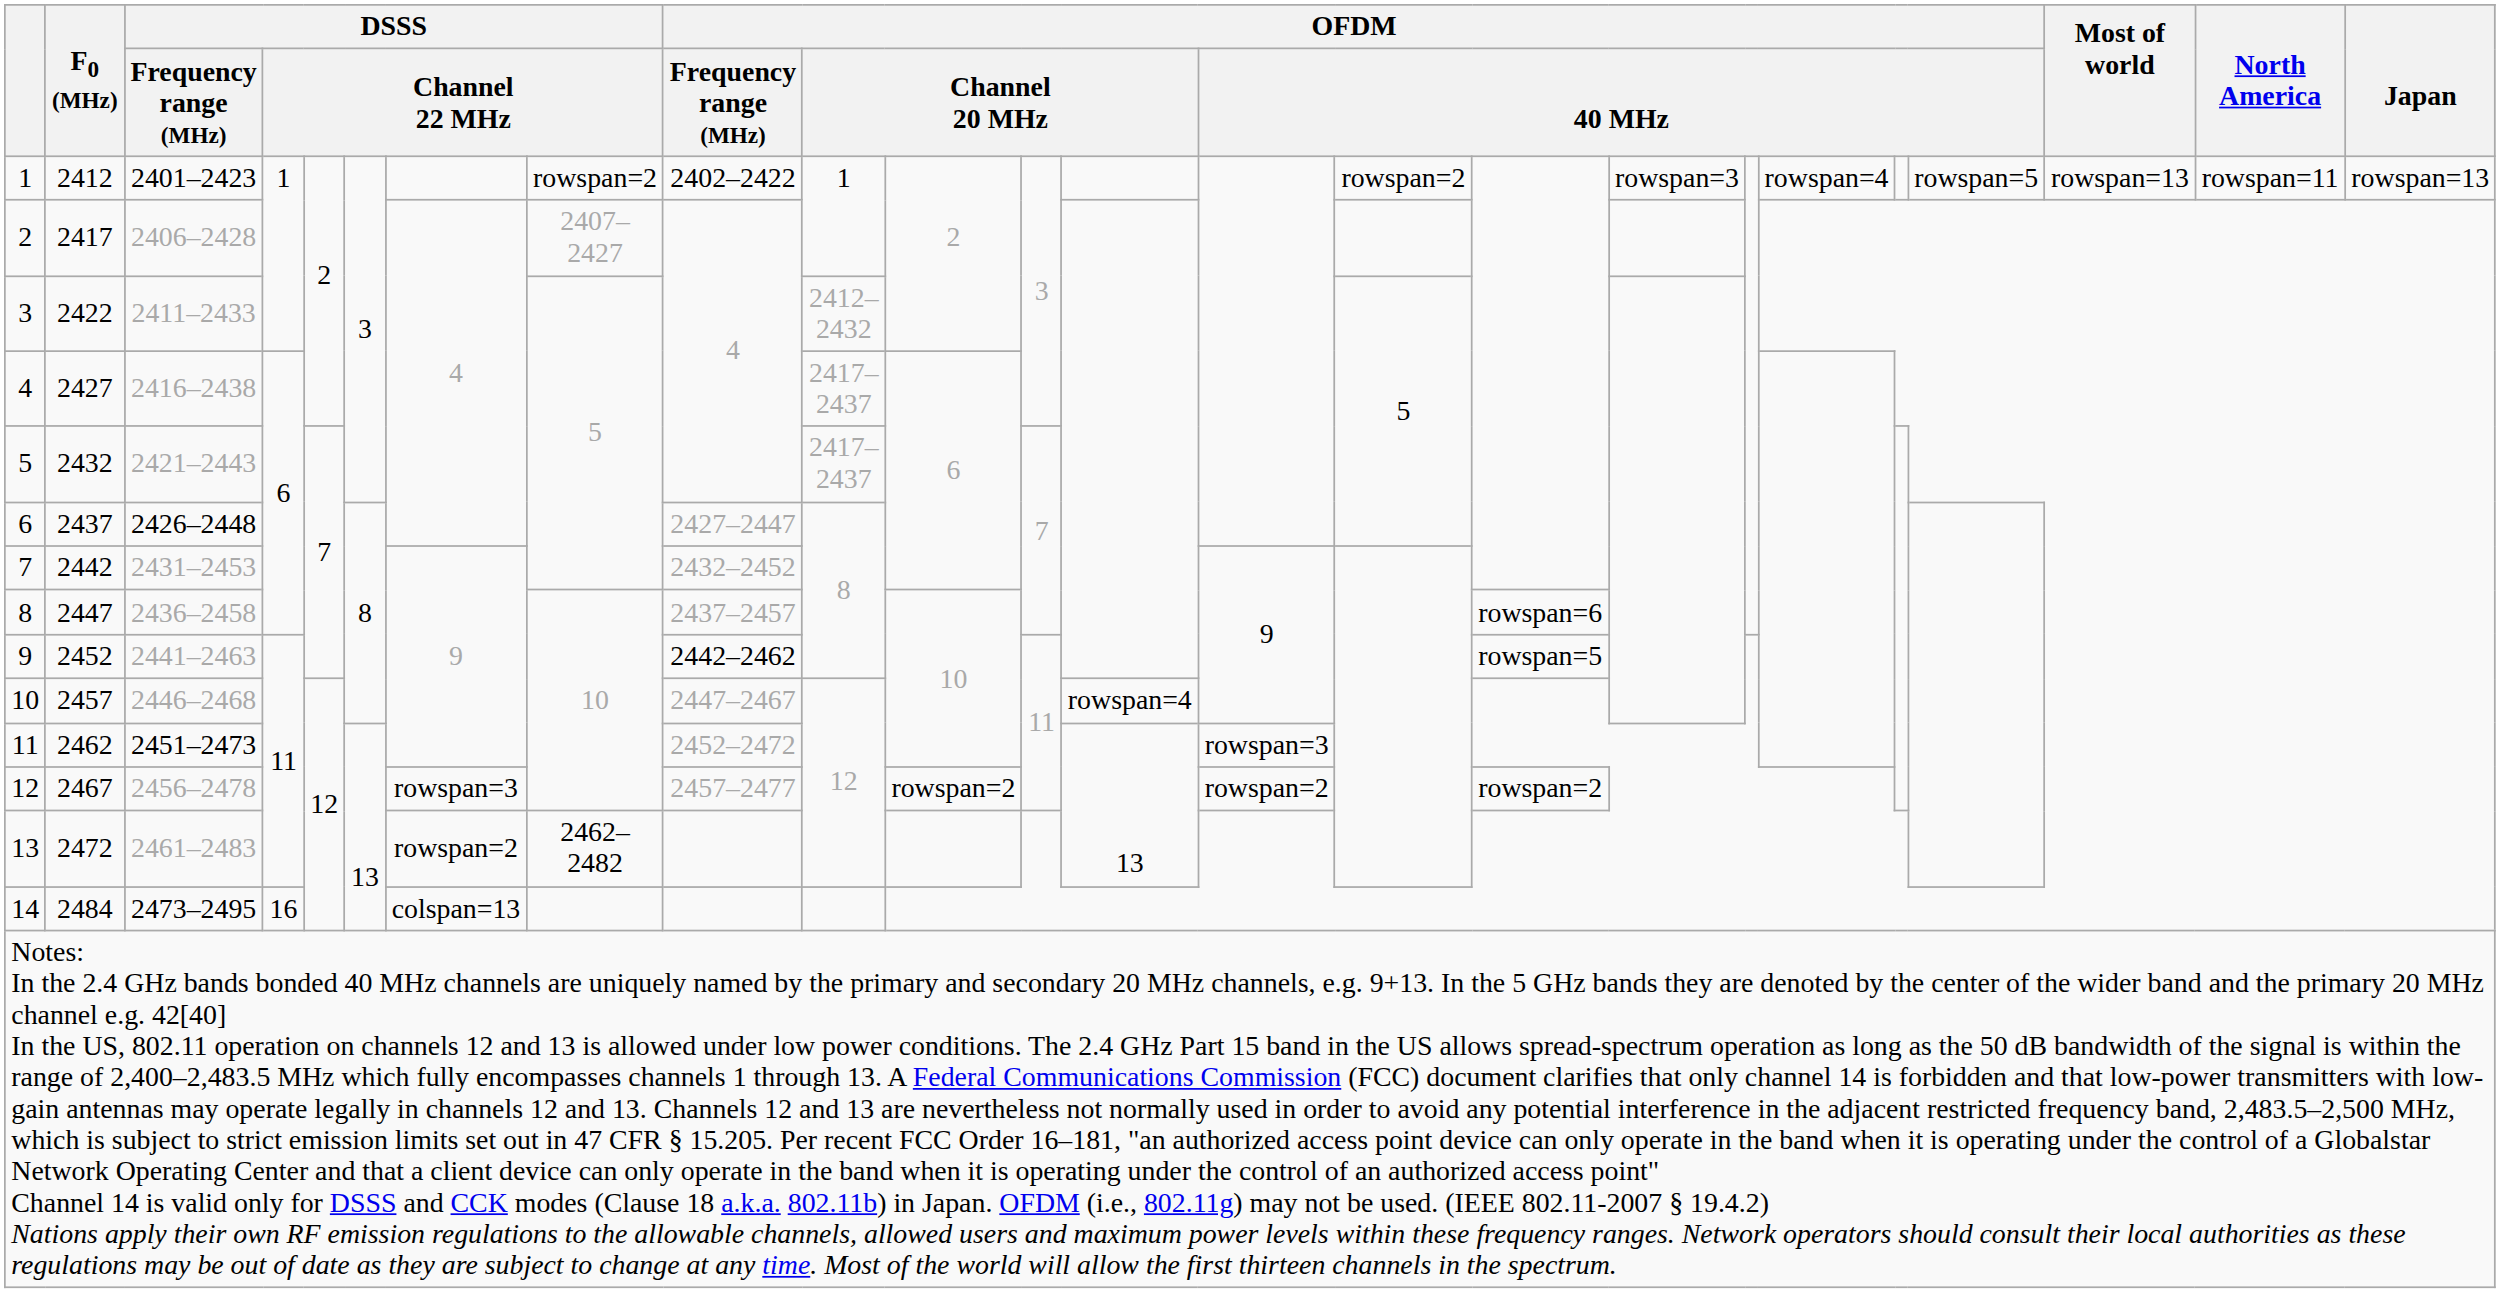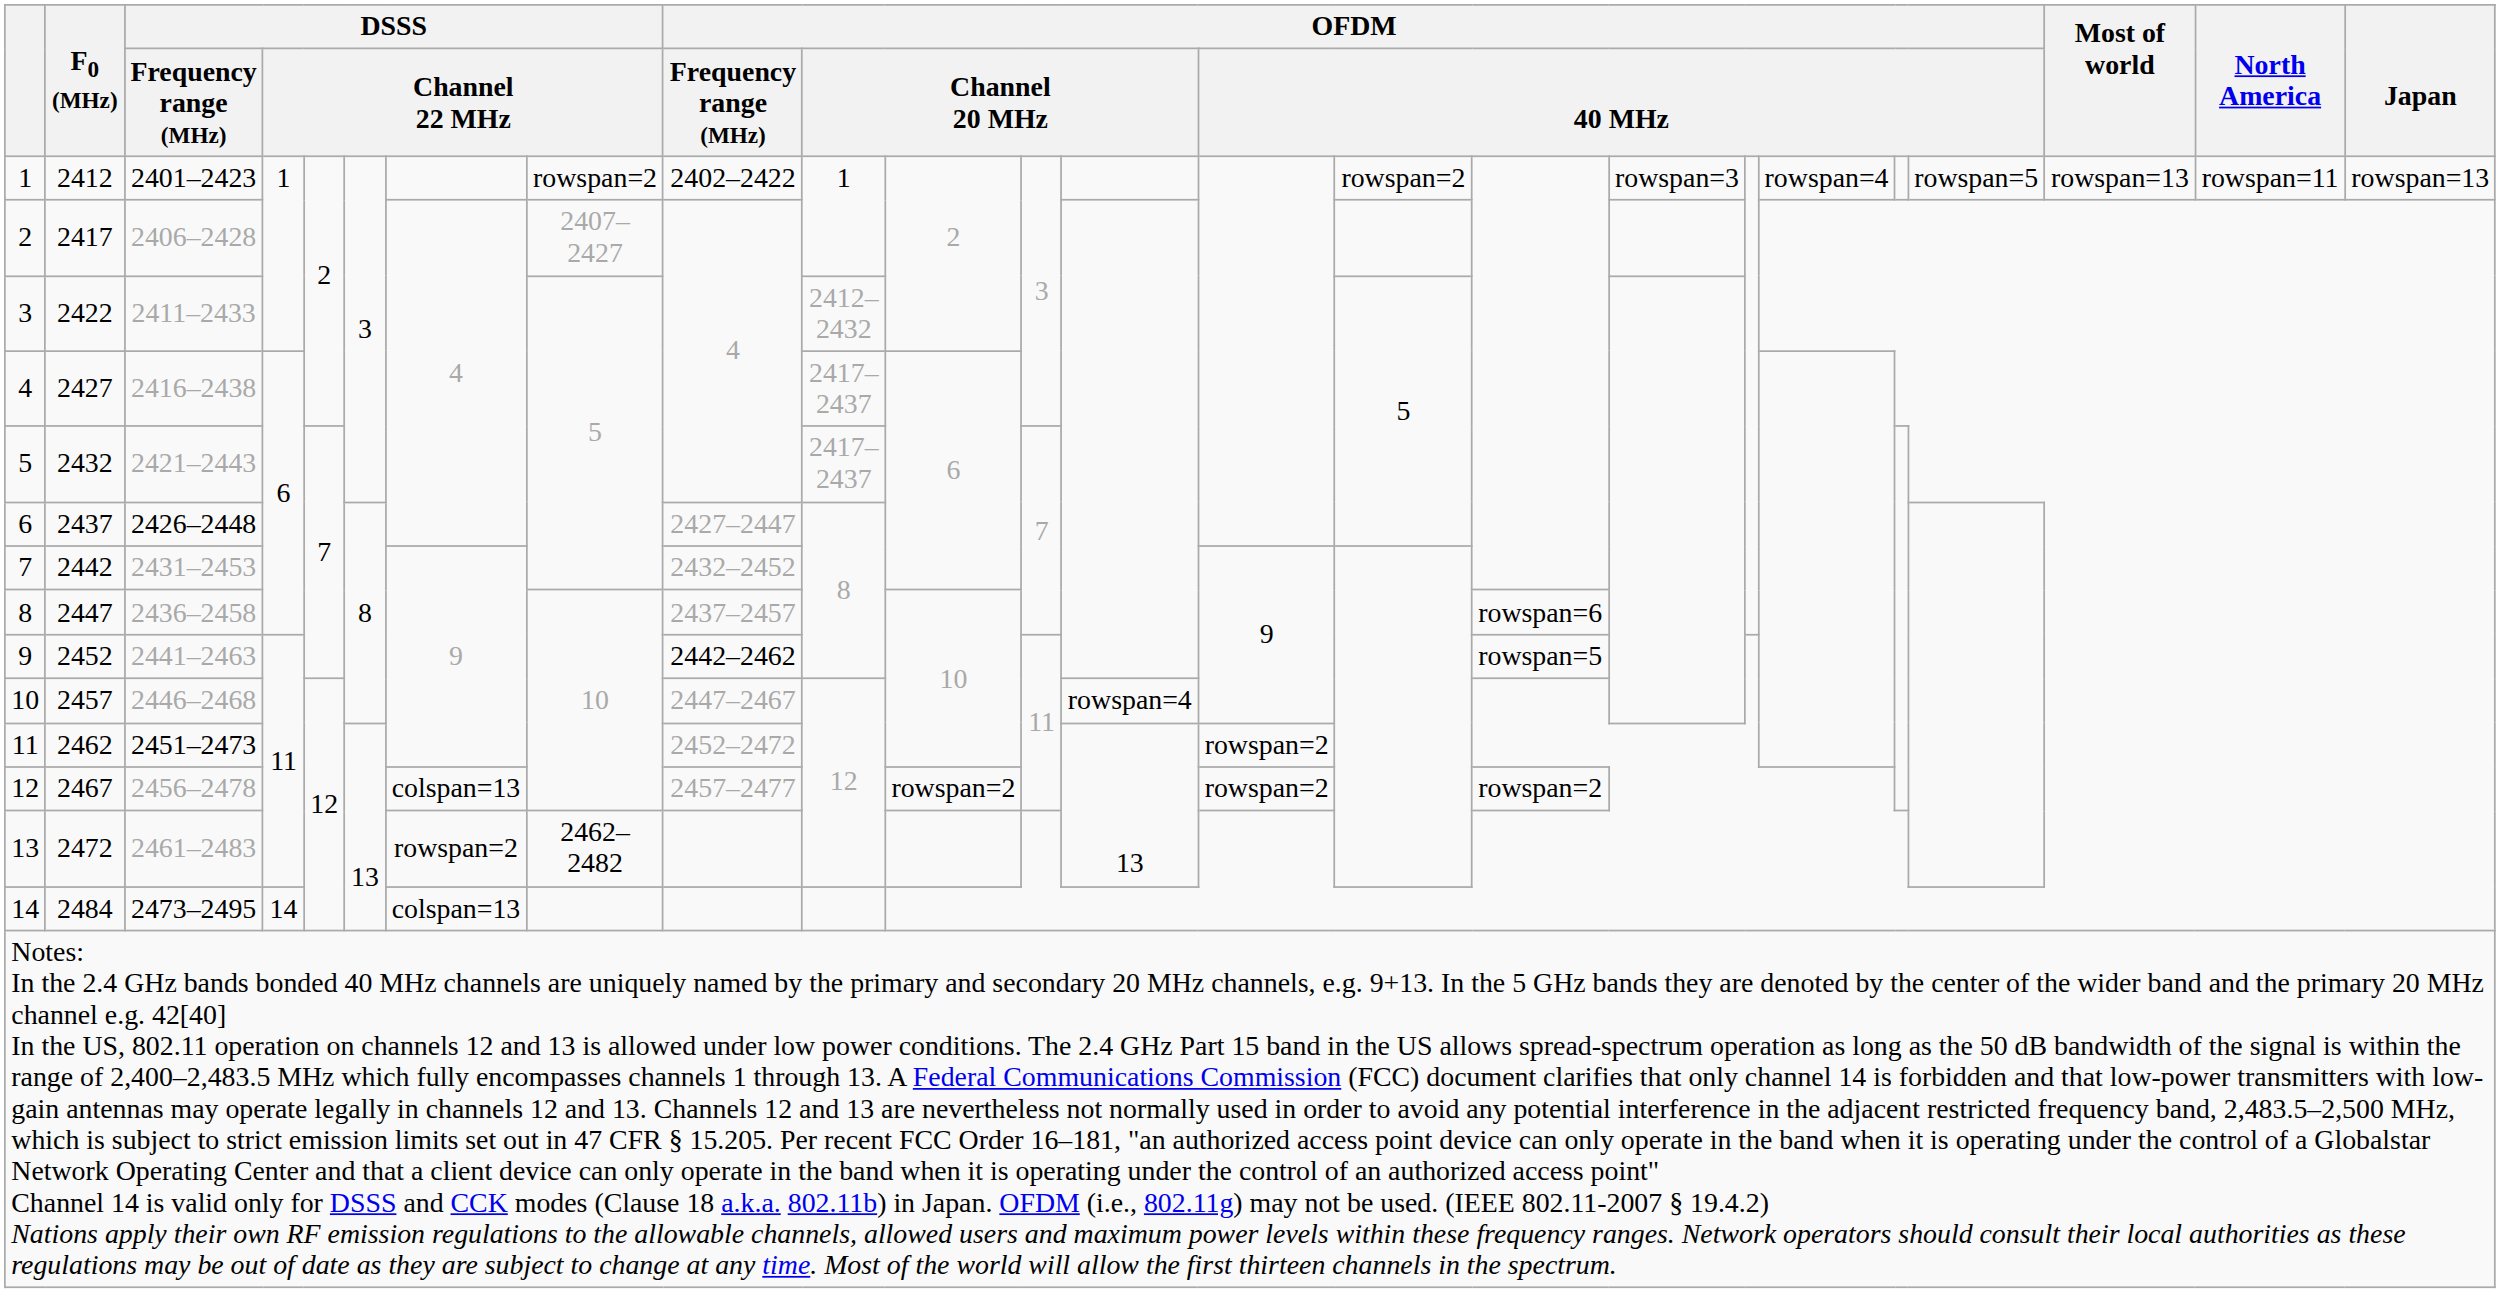(1267, 744) rowspan=3 -> (1267, 744) rowspan=2
(456, 788) rowspan=3 -> (456, 788) colspan=13
(284, 908) 16 -> (284, 908) 14
